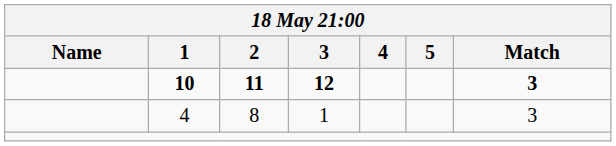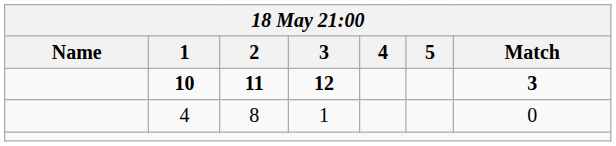(532, 115) 3 -> (532, 115) 0
